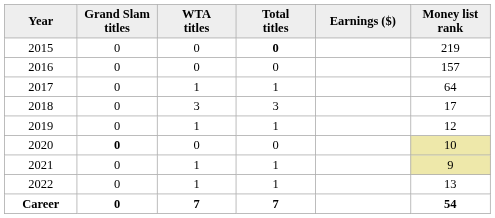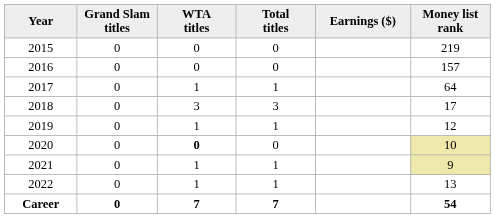(276, 47) bold -> (276, 47) normal
(117, 145) bold -> (117, 145) normal
(197, 145) normal -> (197, 145) bold
